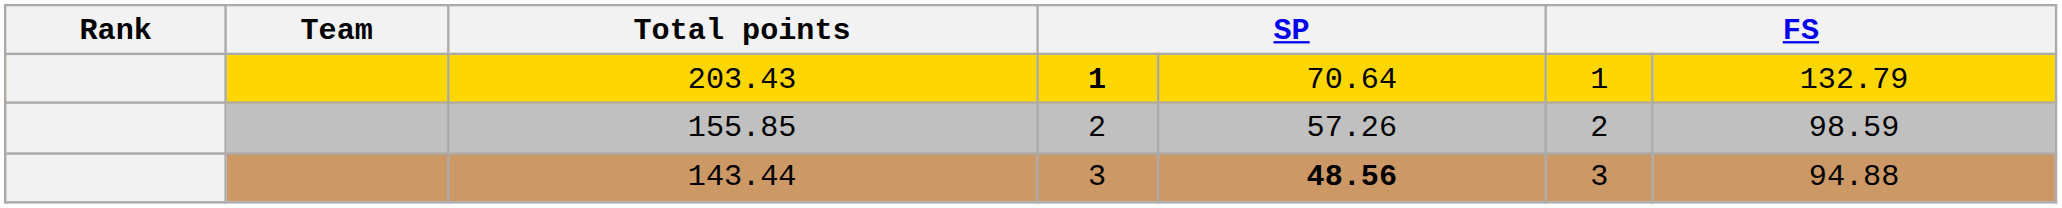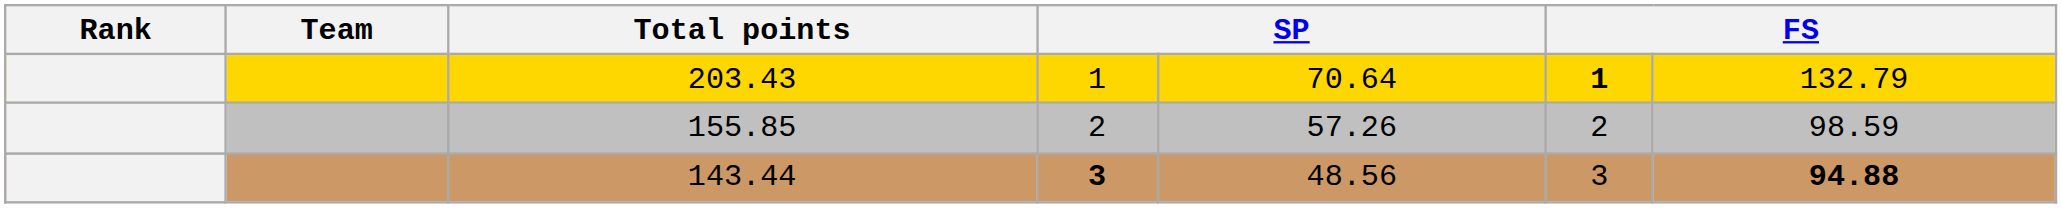(1097, 79) bold -> (1097, 79) normal
(1599, 79) normal -> (1599, 79) bold
(1097, 177) normal -> (1097, 177) bold
(1352, 177) bold -> (1352, 177) normal
(1854, 177) normal -> (1854, 177) bold
